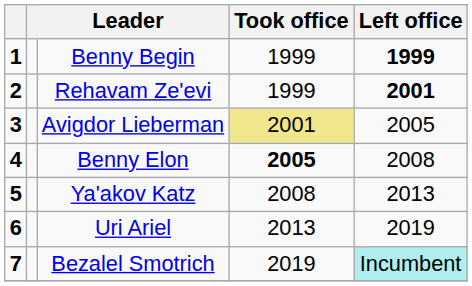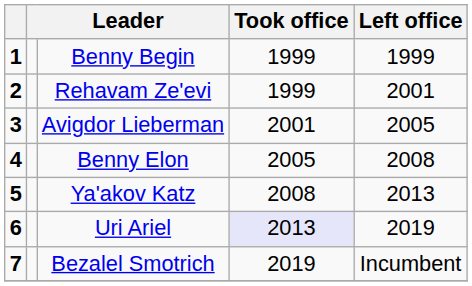(411, 56) bold -> (411, 56) normal
(411, 90) bold -> (411, 90) normal
(291, 125) khaki background -> (291, 125) no background
(291, 159) bold -> (291, 159) normal
(291, 228) no background -> (291, 228) lavender background
(411, 263) paleturquoise background -> (411, 263) no background
